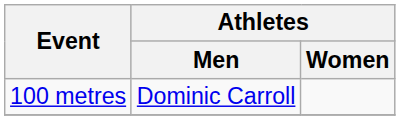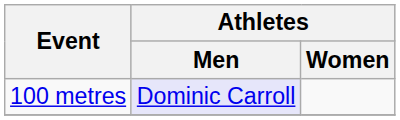(216, 96) no background -> (216, 96) lavender background
